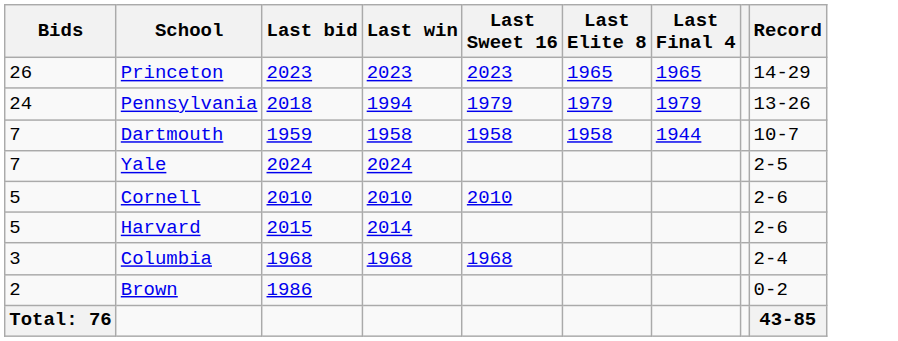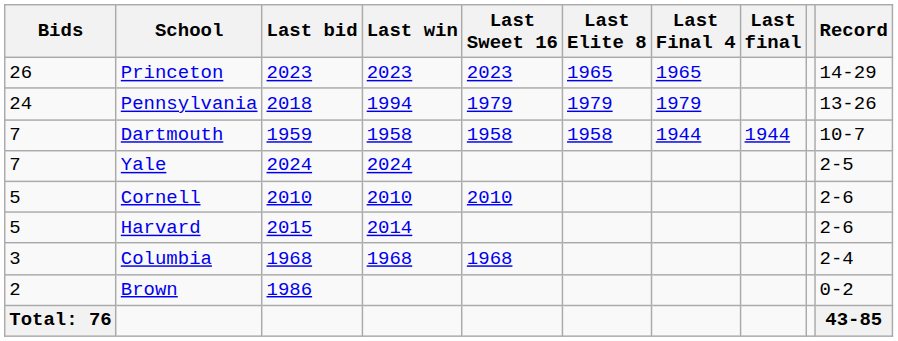+ column: (773, 31)
